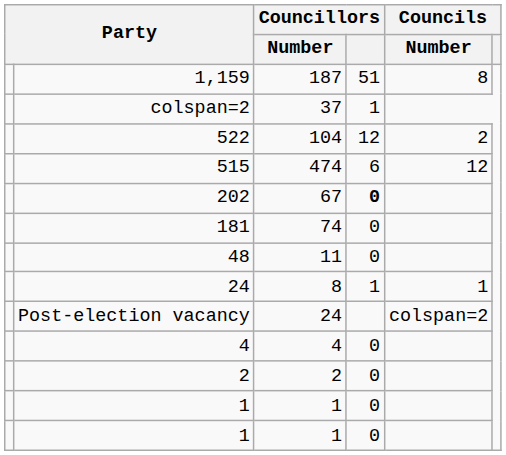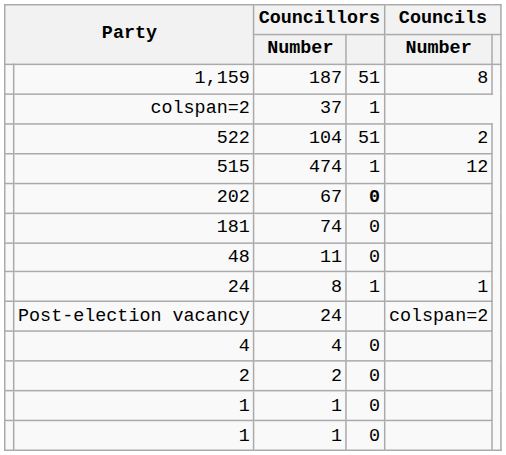(369, 139) 12 -> (369, 139) 51
(375, 168) 6 -> (375, 168) 1
